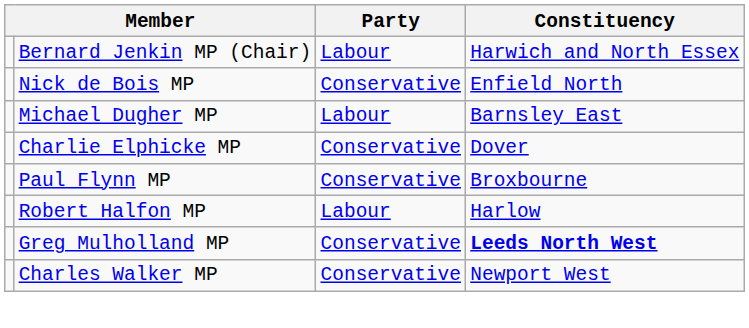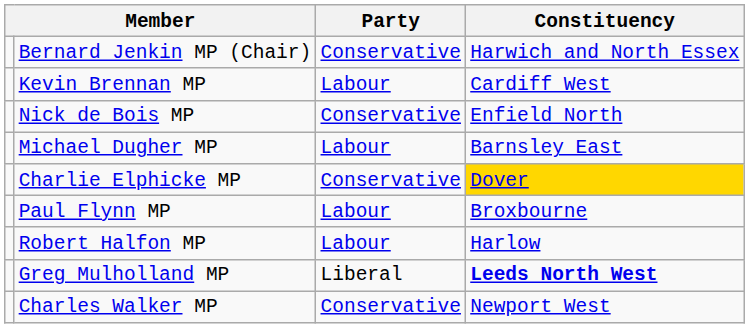(356, 52) Labour -> (391, 52) Conservative
+ row: (112, 84)
(500, 148) no background -> (500, 180) gold background
(391, 180) Conservative -> (356, 211) Labour
(391, 243) Conservative -> (361, 275) Liberal
